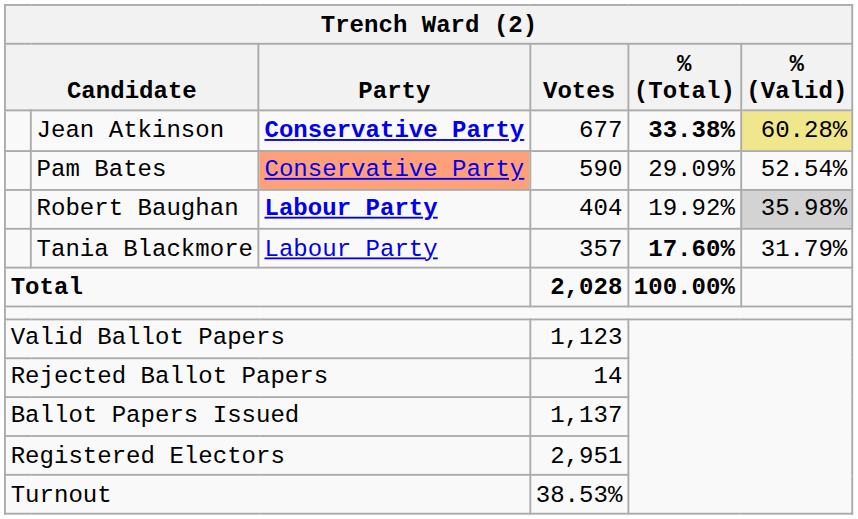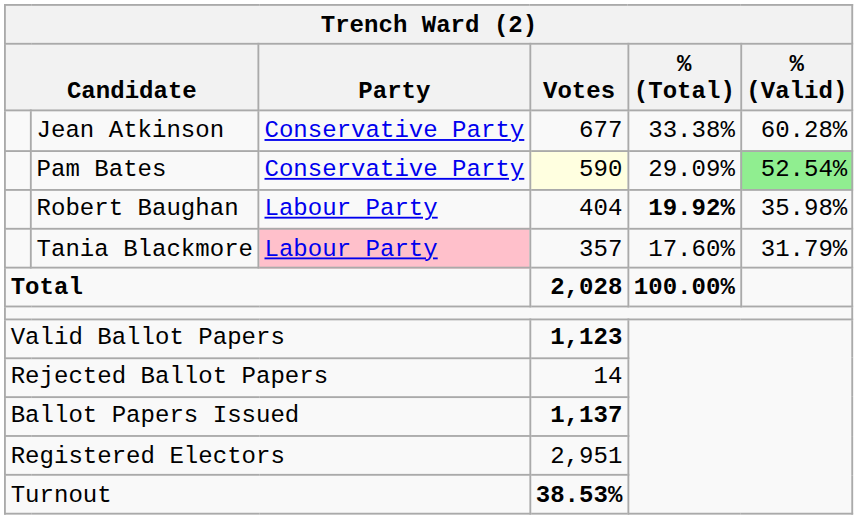(394, 131) bold -> (394, 131) normal
(692, 131) bold -> (692, 131) normal
(804, 131) khaki background -> (804, 131) no background
(394, 170) lightsalmon background -> (394, 170) no background
(601, 170) no background -> (601, 170) lightyellow background
(804, 170) no background -> (804, 170) lightgreen background
(351, 209) bold -> (351, 209) normal
(692, 209) normal -> (692, 209) bold
(804, 209) lightgrey background -> (804, 209) no background
(351, 248) no background -> (351, 248) pink background
(692, 248) bold -> (692, 248) normal
(586, 338) normal -> (586, 338) bold
(586, 416) normal -> (586, 416) bold
(579, 495) normal -> (579, 495) bold
